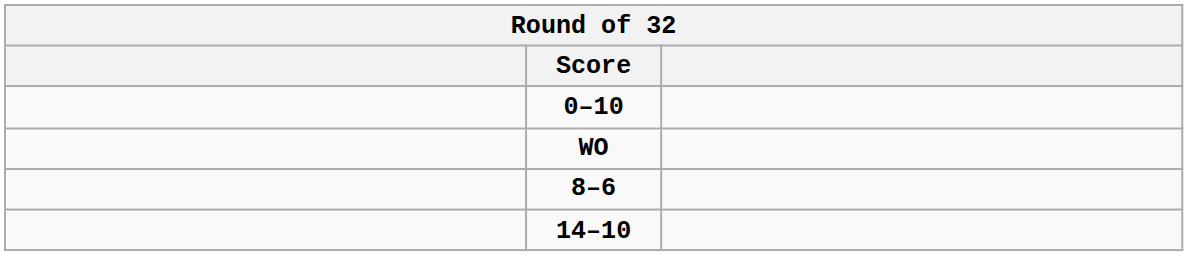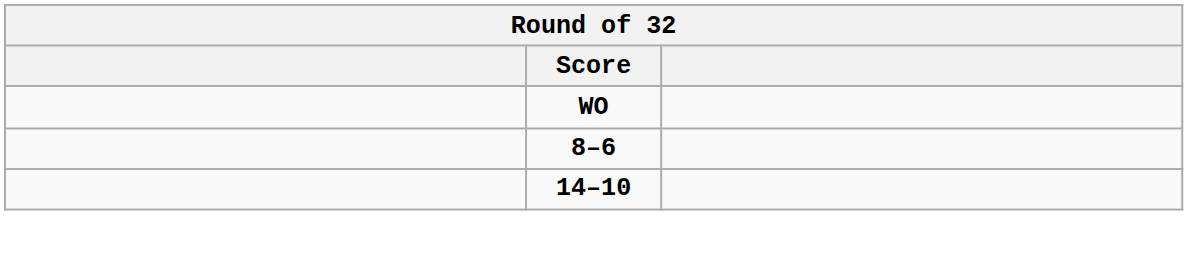- row: (594, 107)
